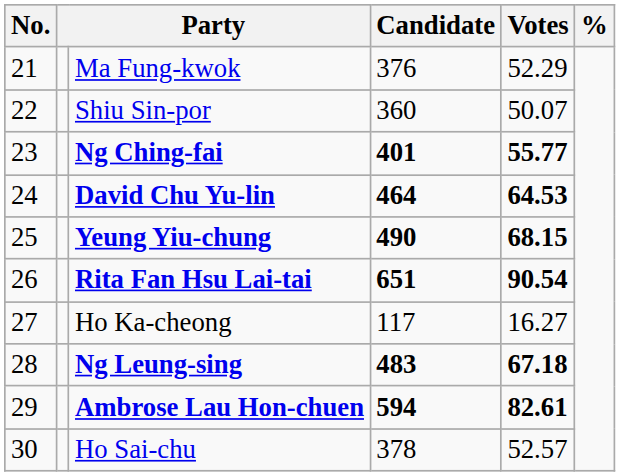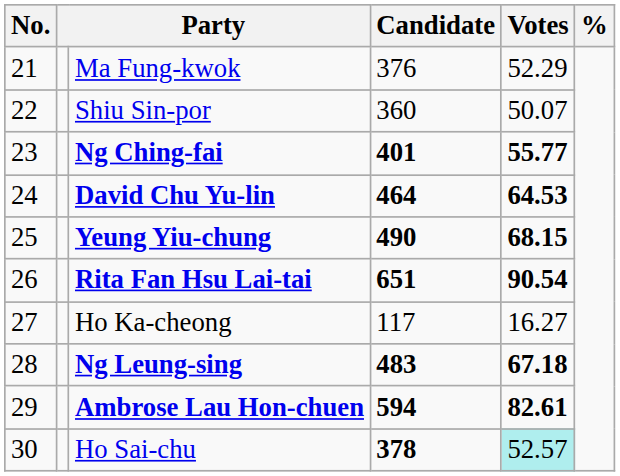(396, 449) normal -> (396, 449) bold
(537, 449) no background -> (537, 449) paleturquoise background
